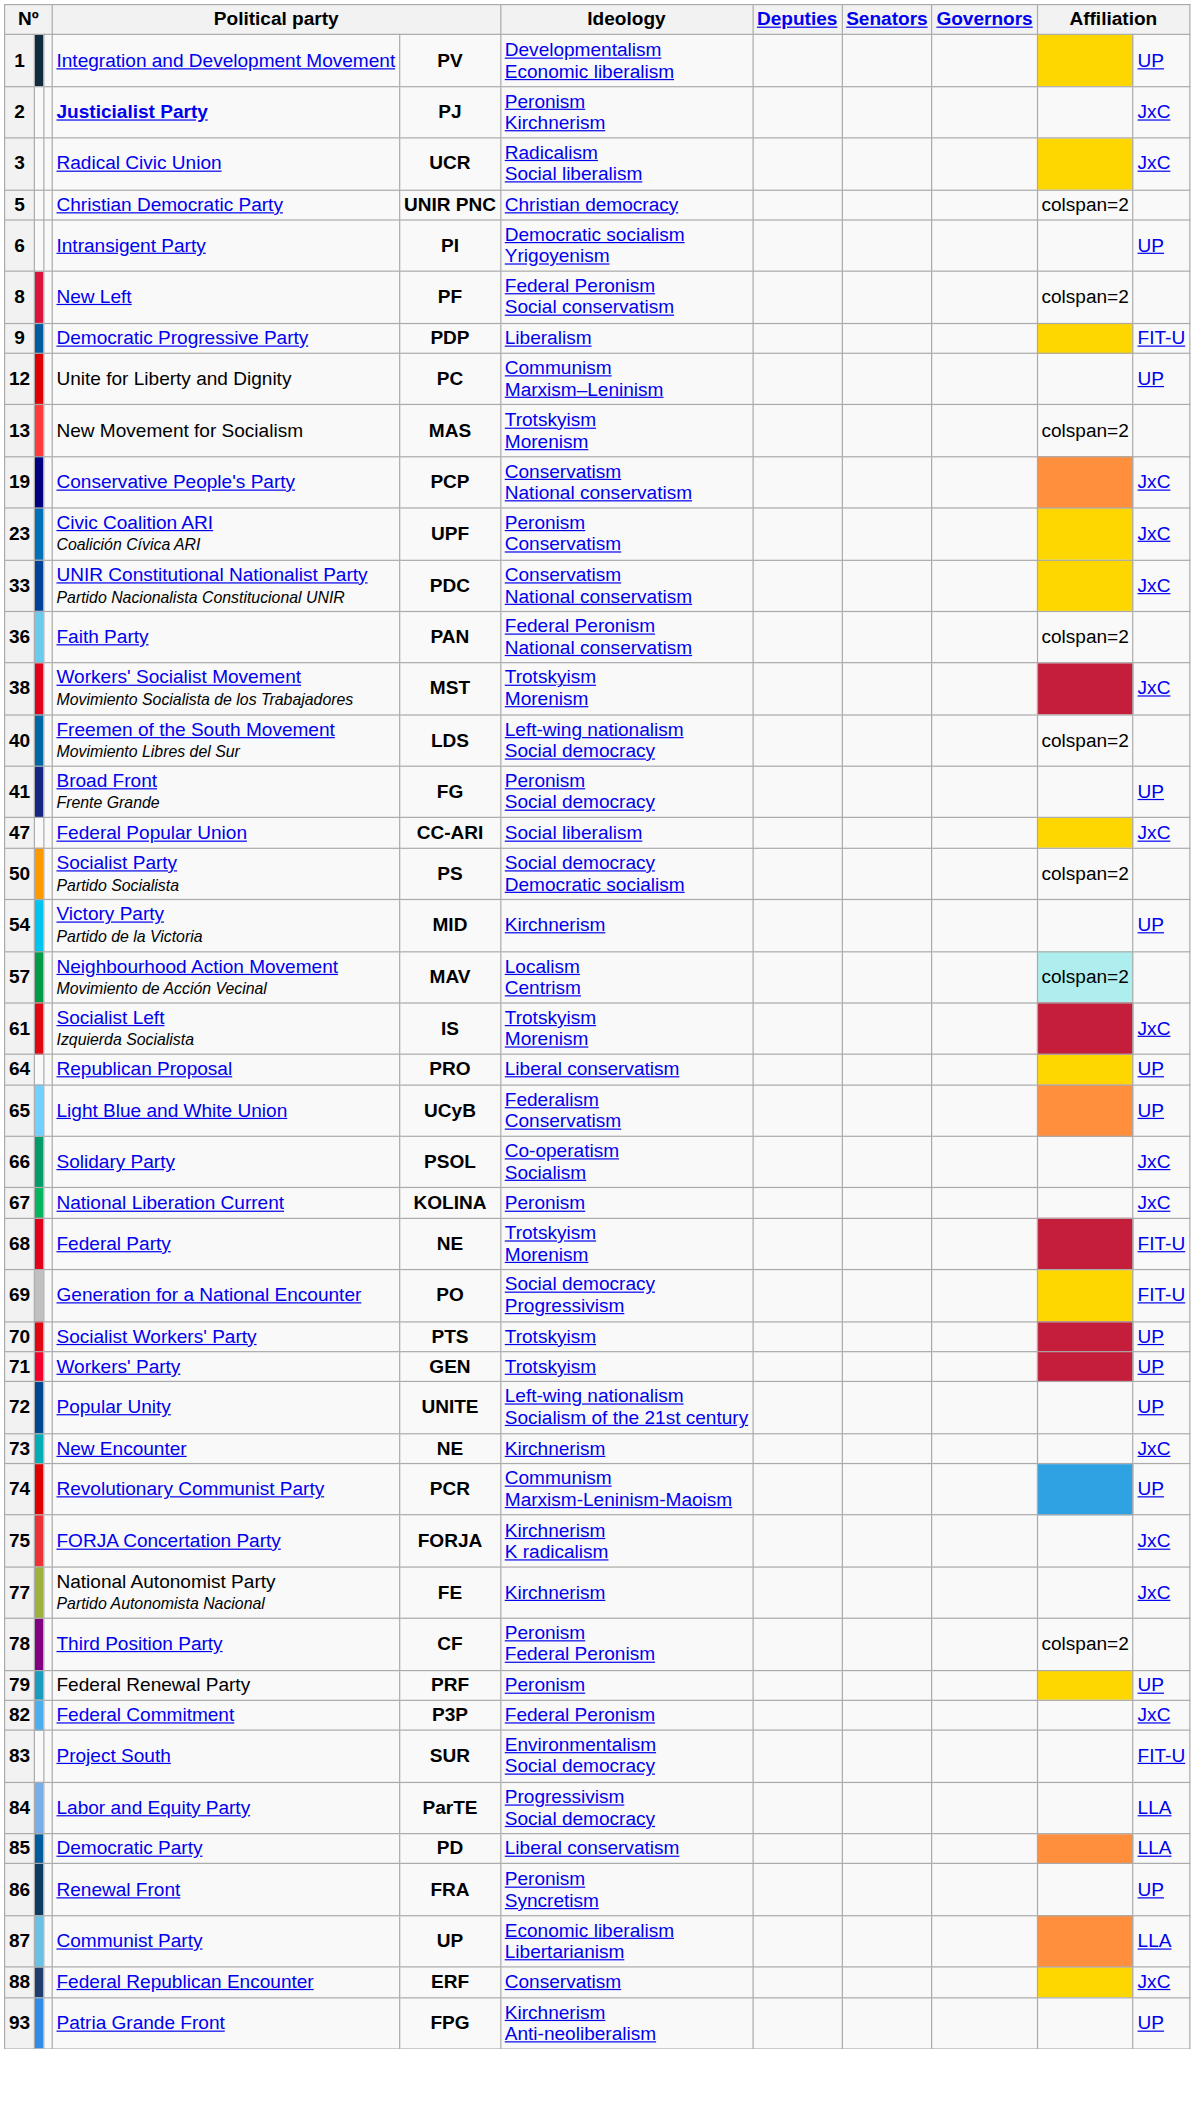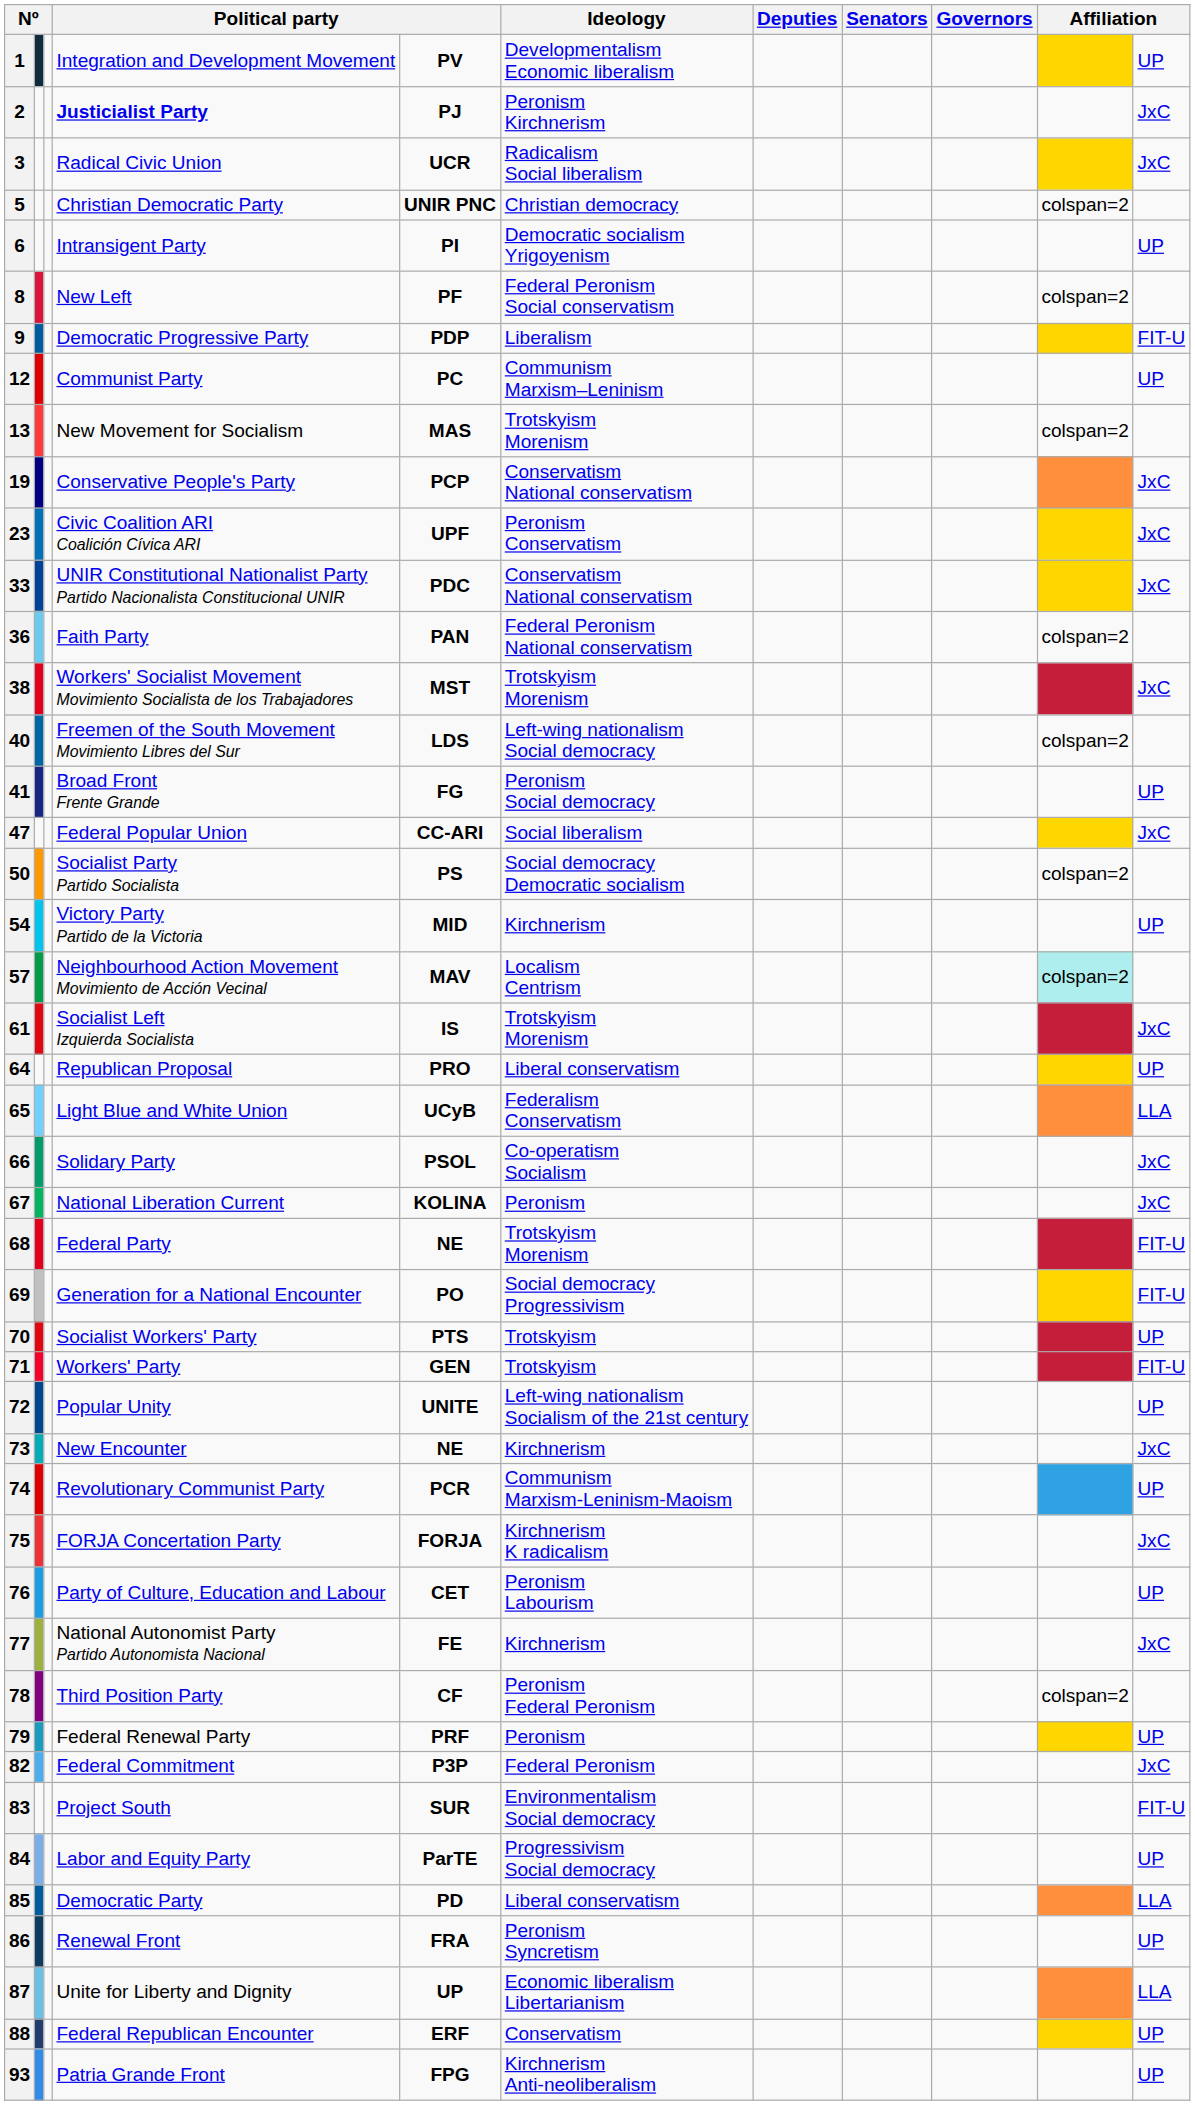(174, 378) Unite for Liberty and Dignity -> (129, 378) Communist Party
(1151, 1110) UP -> (1155, 1110) LLA
(1151, 1366) UP -> (1161, 1366) FIT-U
+ row: (20, 1592)
(1155, 1807) LLA -> (1151, 1859) UP
(129, 1941) Communist Party -> (174, 1992) Unite for Liberty and Dignity
(1154, 1982) JxC -> (1151, 2033) UP
